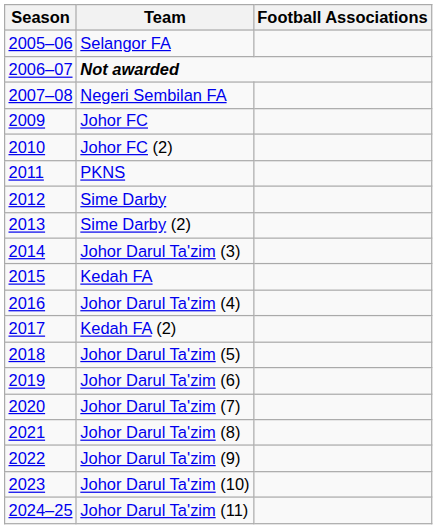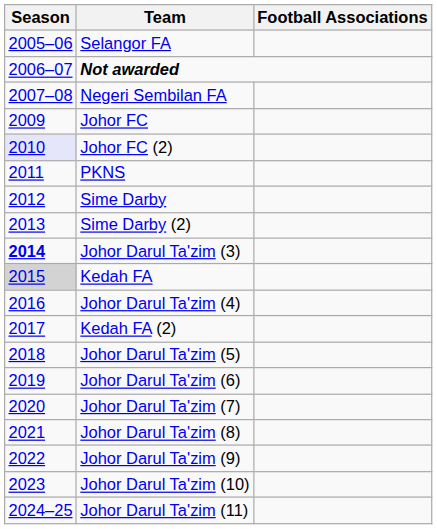(27, 147) no background -> (27, 147) lavender background
(27, 251) normal -> (27, 251) bold
(27, 277) no background -> (27, 277) lightgrey background
